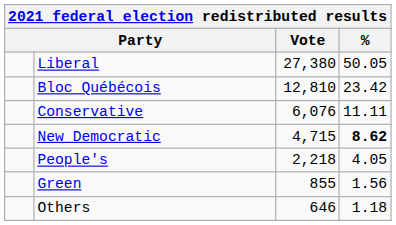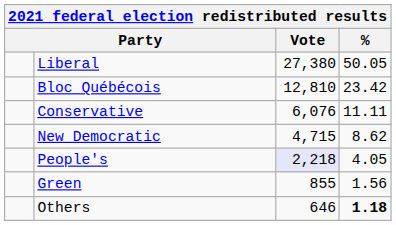(370, 136) bold -> (370, 136) normal
(314, 160) no background -> (314, 160) lavender background
(370, 208) normal -> (370, 208) bold
